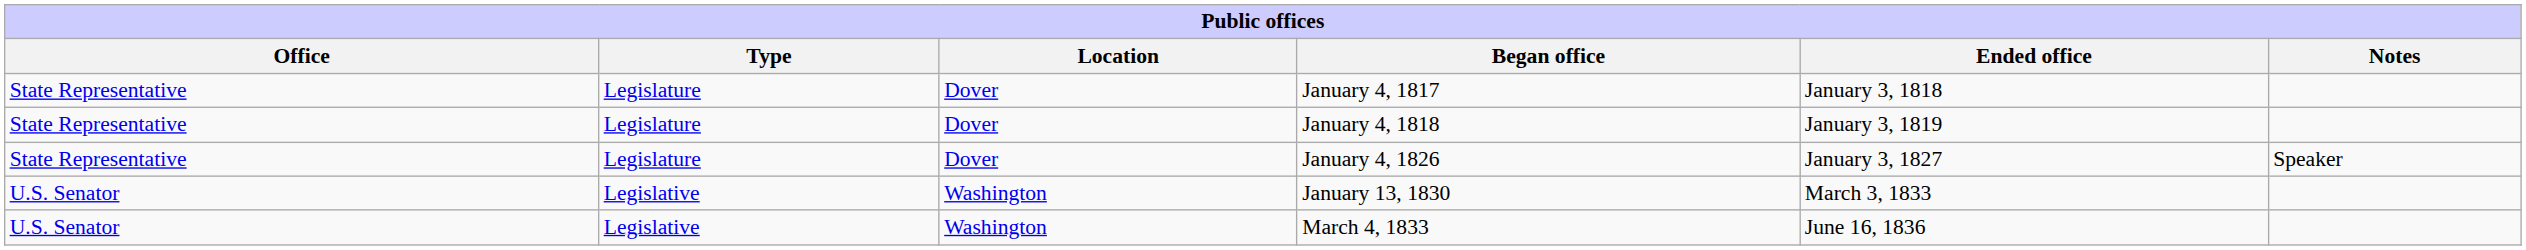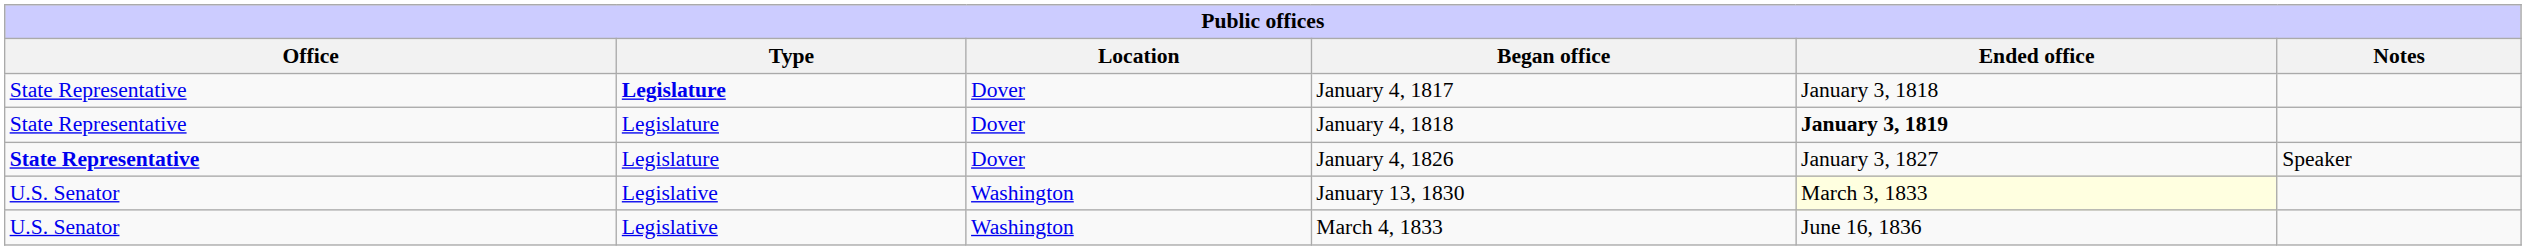(652, 90) normal -> (674, 90) bold
(1874, 124) normal -> (1875, 124) bold
(98, 158) normal -> (105, 158) bold
(1868, 192) no background -> (1864, 192) lightyellow background
